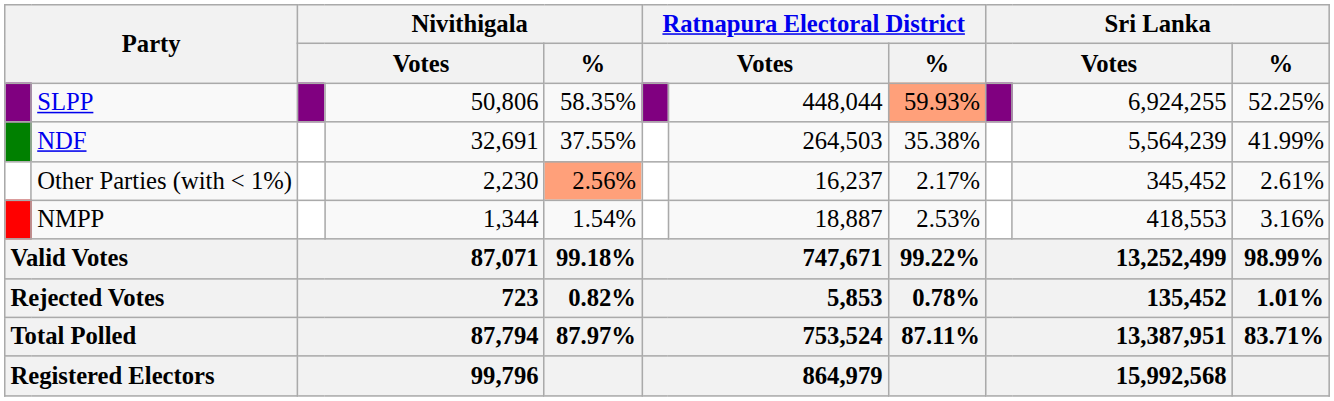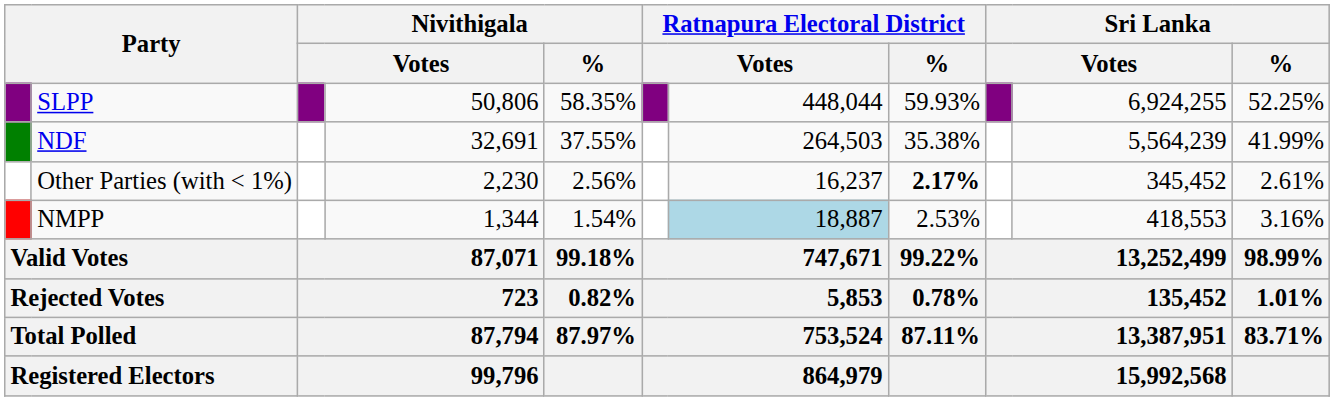(942, 102) lightsalmon background -> (942, 102) no background
(604, 180) lightsalmon background -> (604, 180) no background
(948, 180) normal -> (946, 180) bold
(849, 219) no background -> (849, 219) lightblue background
